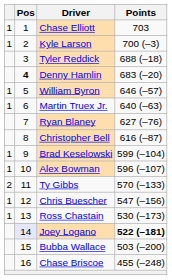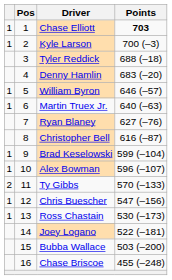(141, 28) normal -> (141, 28) bold
(26, 75) bold -> (26, 75) normal
(26, 231) lavender background -> (26, 231) no background
(141, 231) bold -> (141, 231) normal
